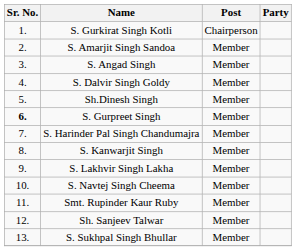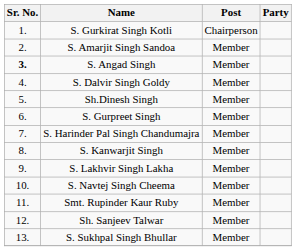(23, 64) normal -> (23, 64) bold
(23, 116) bold -> (23, 116) normal
